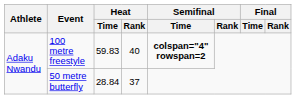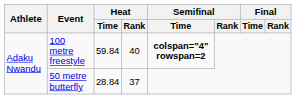(108, 51) 59.83 -> (108, 51) 59.84
